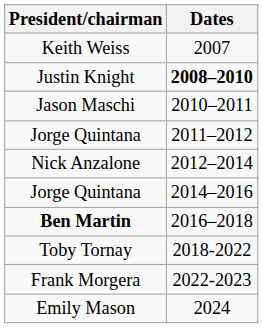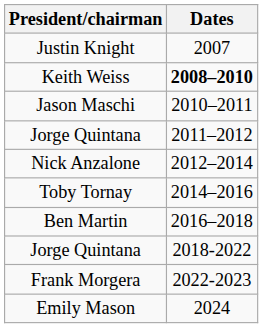(86, 47) Keith Weiss -> (86, 47) Justin Knight
(86, 76) Justin Knight -> (86, 76) Keith Weiss
(86, 192) Jorge Quintana -> (86, 192) Toby Tornay
(86, 221) bold -> (86, 221) normal
(86, 250) Toby Tornay -> (86, 250) Jorge Quintana
